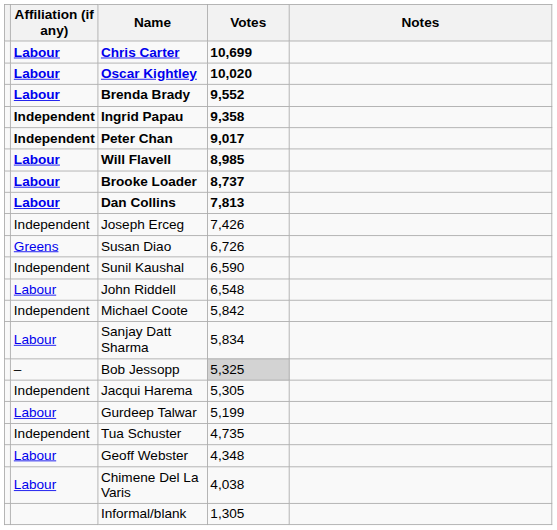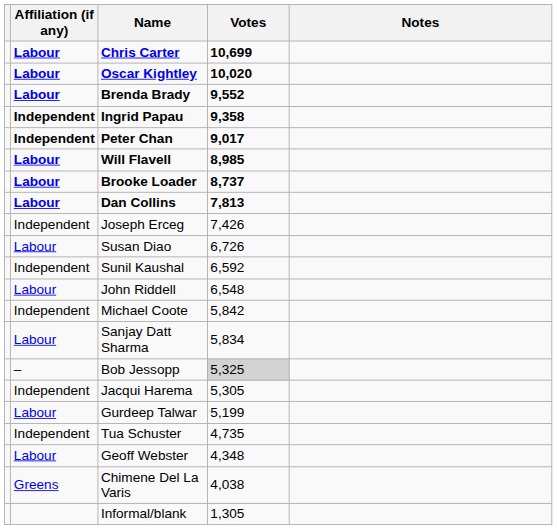(36, 246) Greens -> (35, 246) Labour
(227, 267) 6,590 -> (227, 267) 6,592
(35, 484) Labour -> (36, 484) Greens
